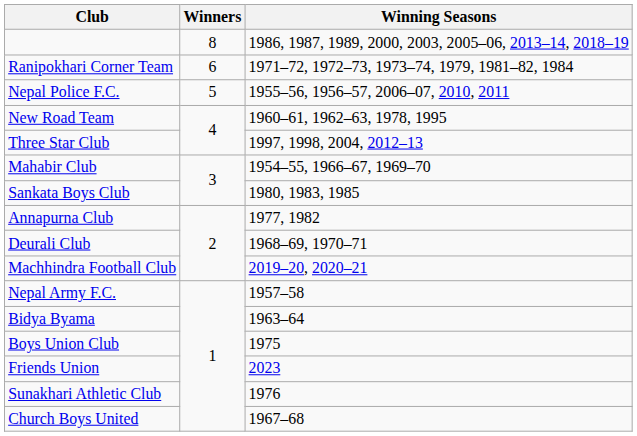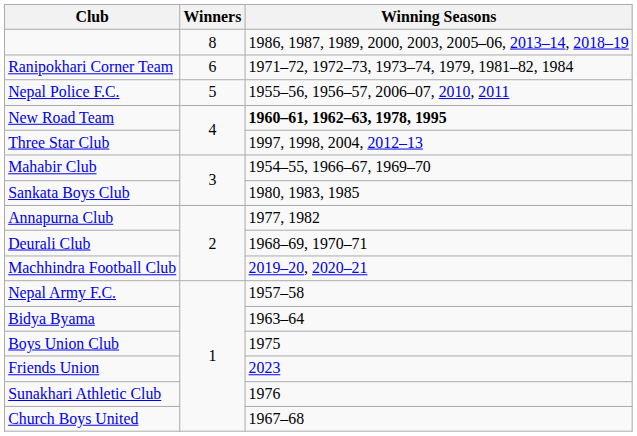(348, 117) normal -> (348, 117) bold
